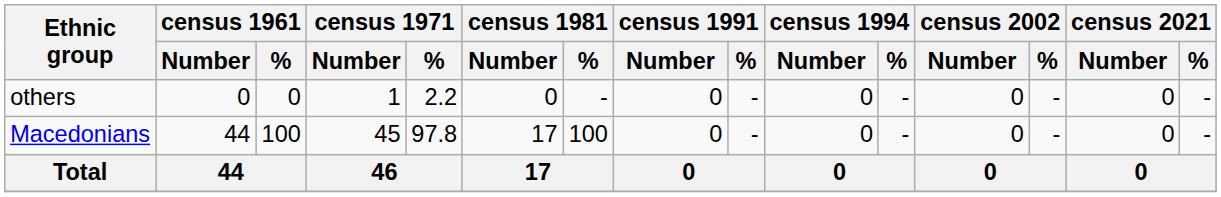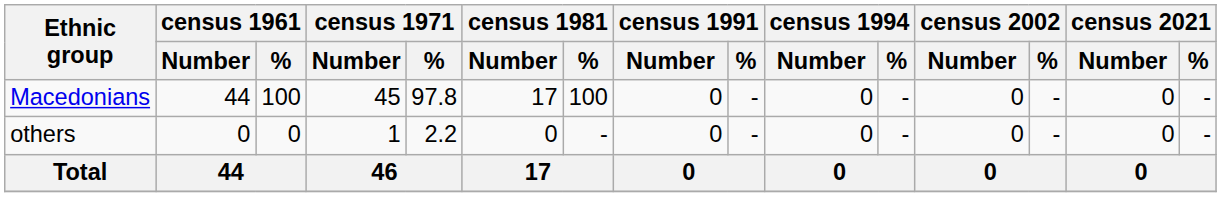rows swapped: (80, 135) <-> (43, 97)
